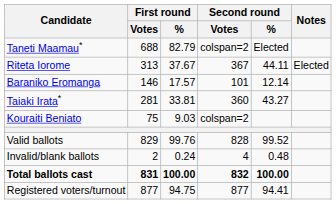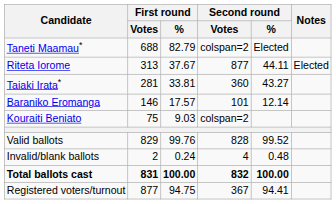(240, 65) 367 -> (240, 65) 877
rows swapped: (34, 100) <-> (53, 82)
(240, 190) 877 -> (240, 190) 367
